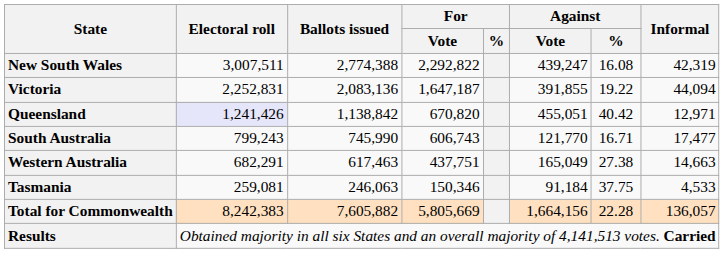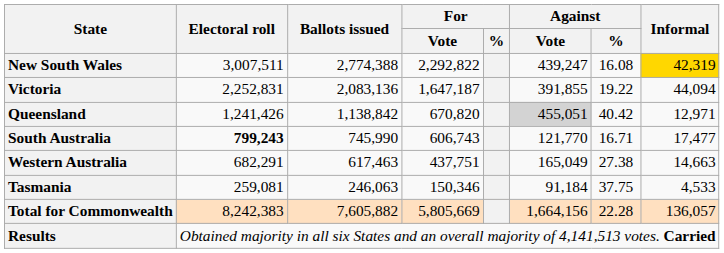(695, 65) no background -> (695, 65) gold background
(253, 114) lavender background -> (253, 114) no background
(563, 114) no background -> (563, 114) lightgrey background
(259, 138) normal -> (259, 138) bold
